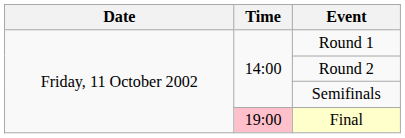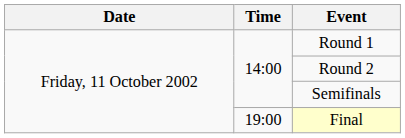(263, 119) pink background -> (263, 119) no background
